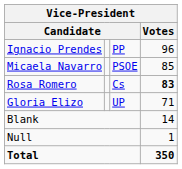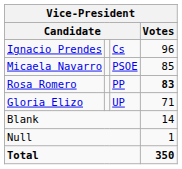(119, 48) PP -> (119, 48) Cs
(119, 84) Cs -> (119, 84) PP
